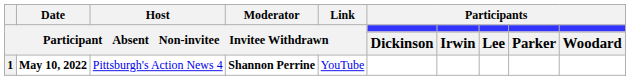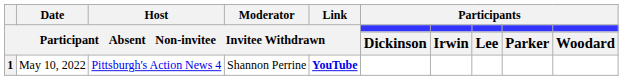(53, 65) bold -> (52, 65) normal
(272, 65) bold -> (267, 65) normal
(343, 65) normal -> (335, 65) bold
